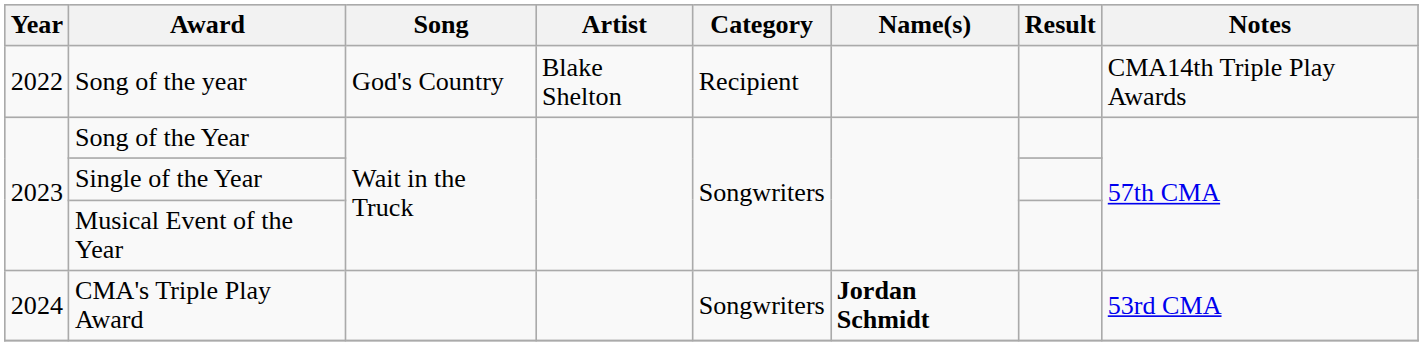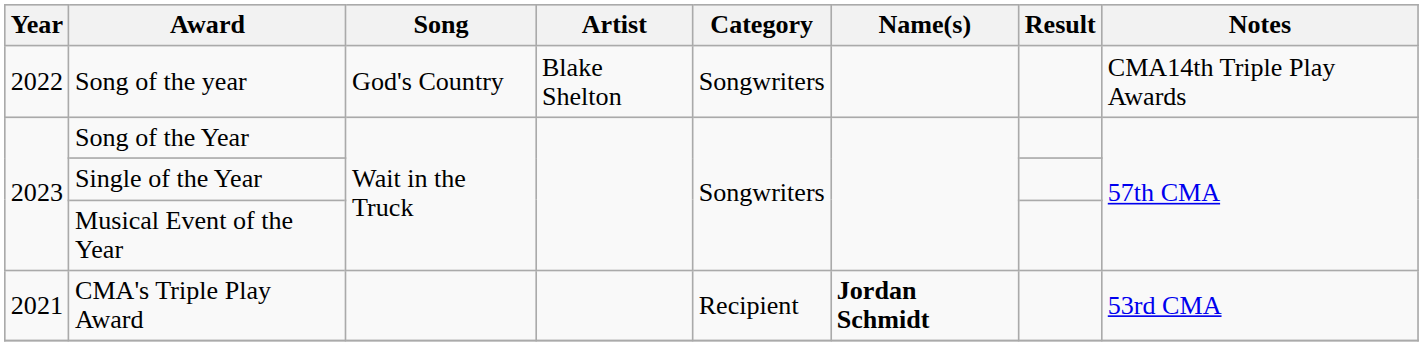(749, 81) Recipient -> (762, 81) Songwriters
(37, 305) 2024 -> (37, 305) 2021
(762, 305) Songwriters -> (749, 305) Recipient
